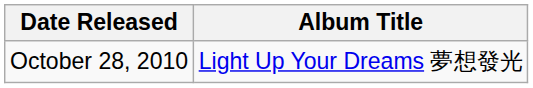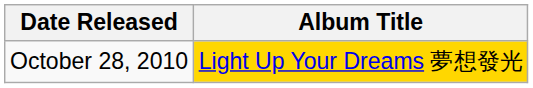(361, 60) no background -> (361, 60) gold background
